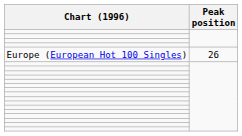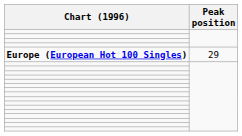(97, 54) normal -> (97, 54) bold
(214, 54) 26 -> (214, 54) 29
